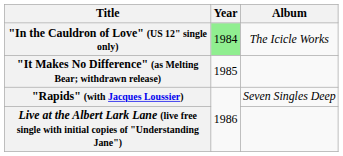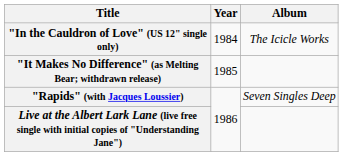(226, 39) lightgreen background -> (226, 39) no background
